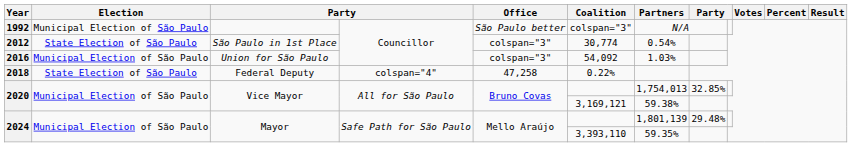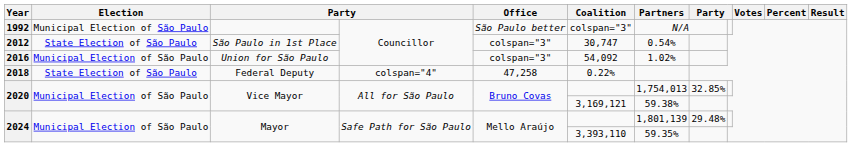(601, 42) 30,774 -> (601, 42) 30,747
(662, 58) 1.03% -> (662, 58) 1.02%
